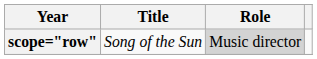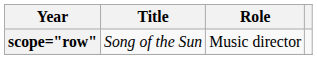(255, 41) lightgrey background -> (255, 41) no background
